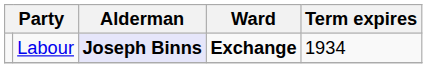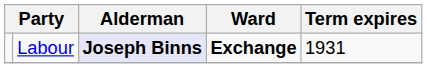(325, 47) 1934 -> (325, 47) 1931
